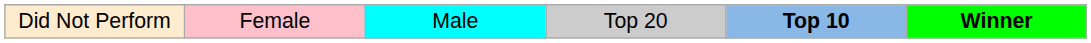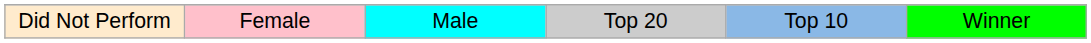(816, 21) bold -> (816, 21) normal
(997, 21) bold -> (997, 21) normal
